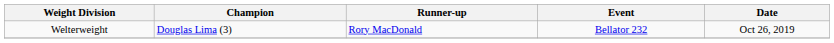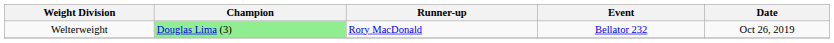(194, 29) no background -> (194, 29) lightgreen background
